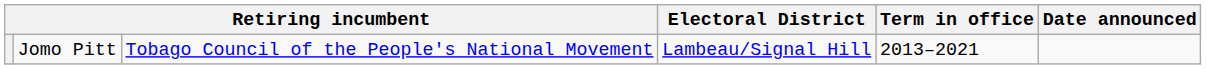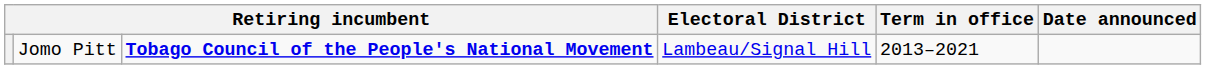(390, 50) normal -> (390, 50) bold
